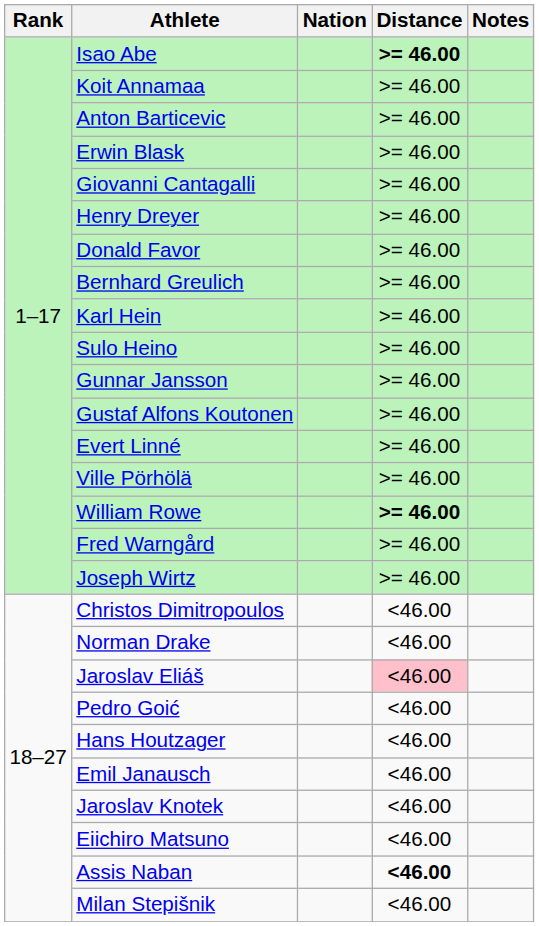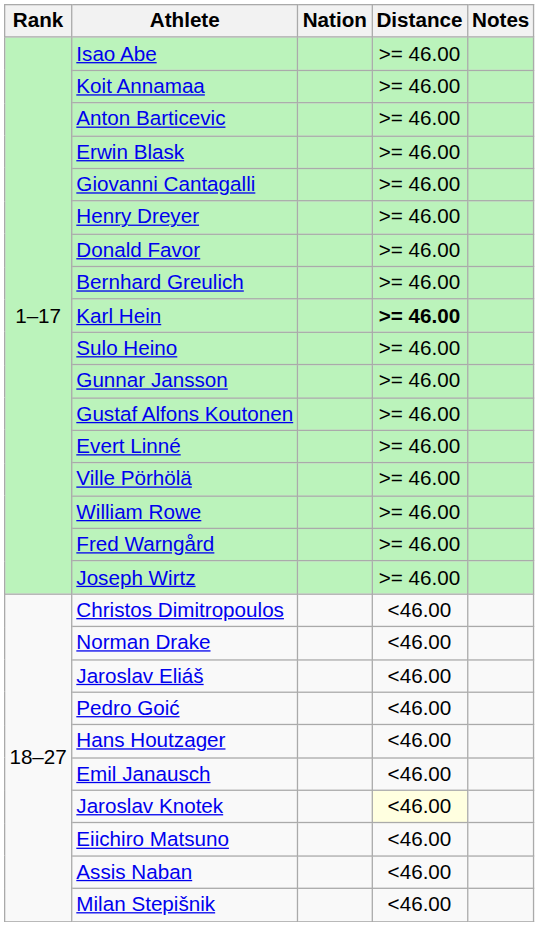(419, 53) bold -> (419, 53) normal
(419, 315) normal -> (419, 315) bold
(419, 511) bold -> (419, 511) normal
(419, 675) pink background -> (419, 675) no background
(419, 806) no background -> (419, 806) lightyellow background
(419, 871) bold -> (419, 871) normal
